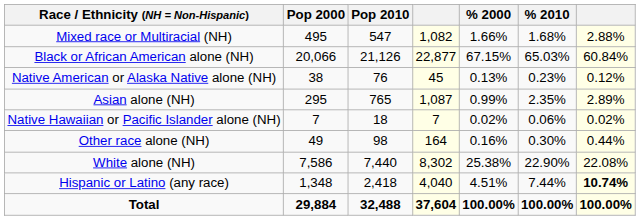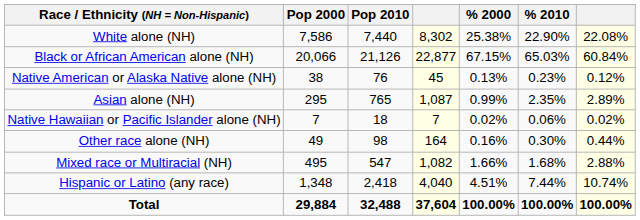rows swapped: (144, 162) <-> (144, 36)
(606, 183) bold -> (606, 183) normal
